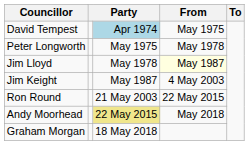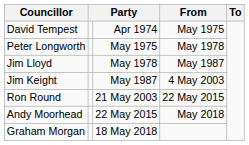(136, 30) lightblue background -> (136, 30) no background
(201, 64) lightyellow background -> (201, 64) no background
(126, 115) khaki background -> (126, 115) no background
